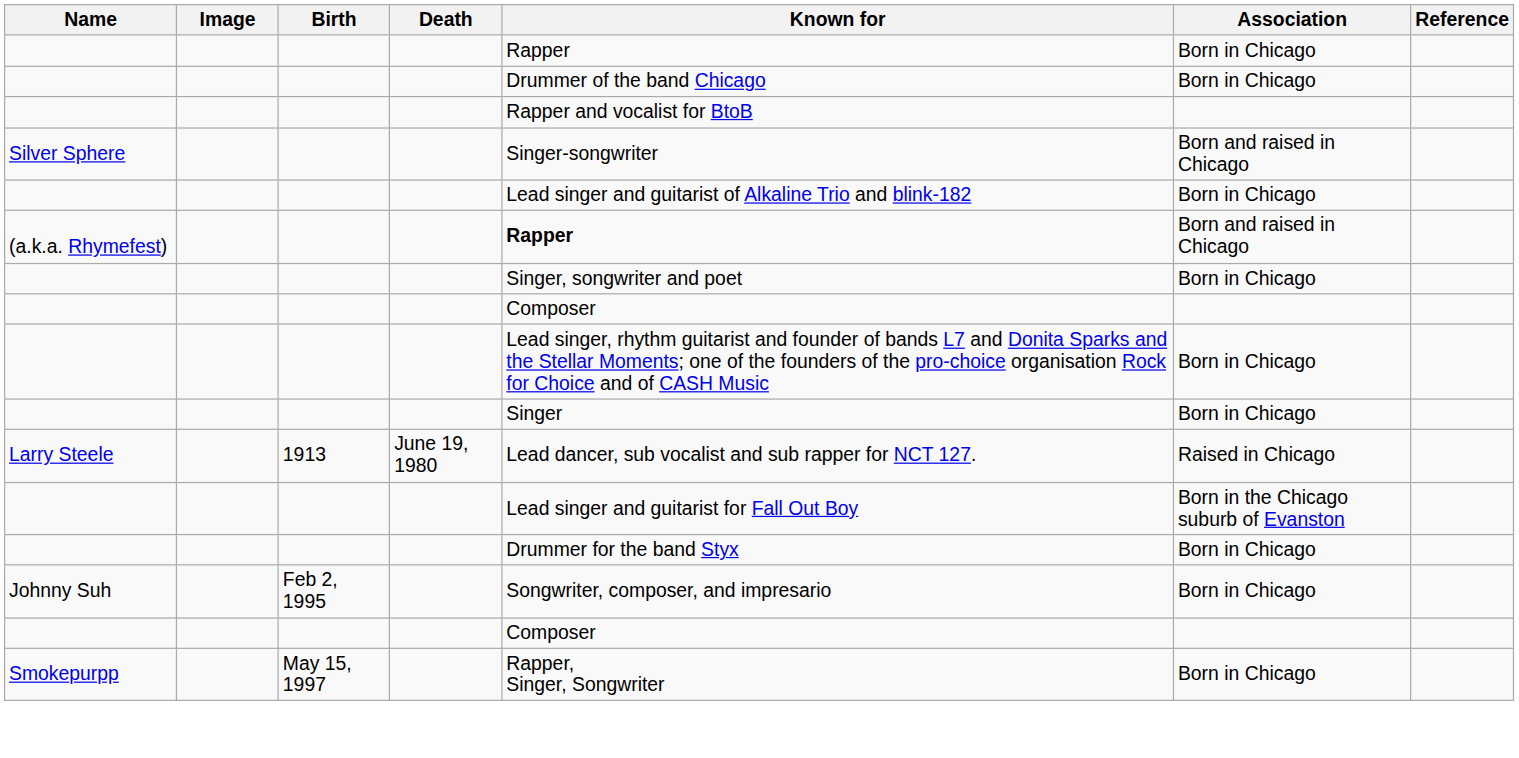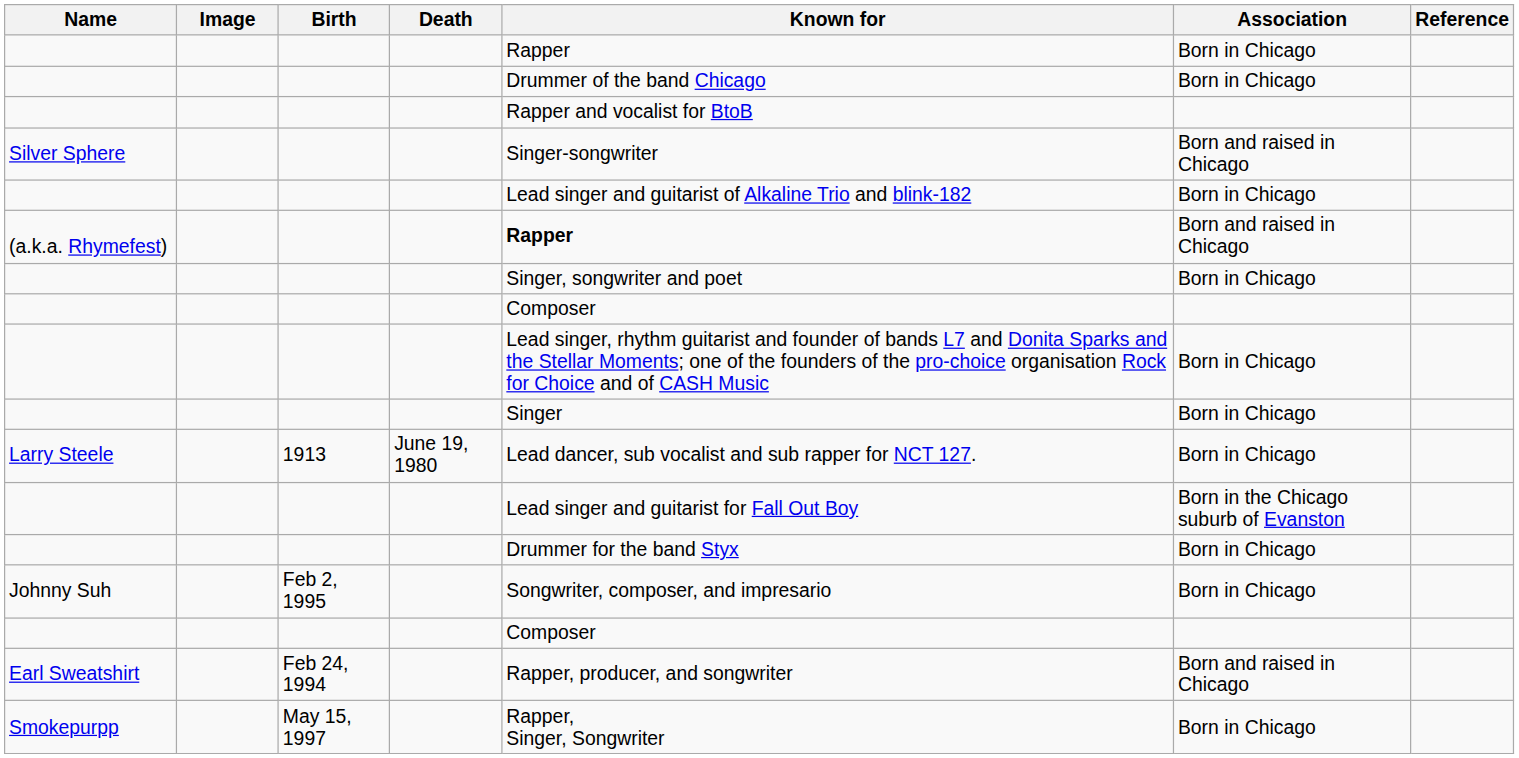(1256, 455) Raised in Chicago -> (1247, 455) Born in Chicago
+ row: (74, 674)
